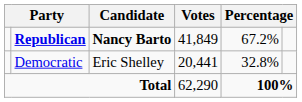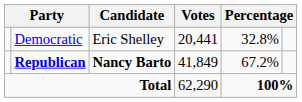rows swapped: (50, 39) <-> (48, 62)
